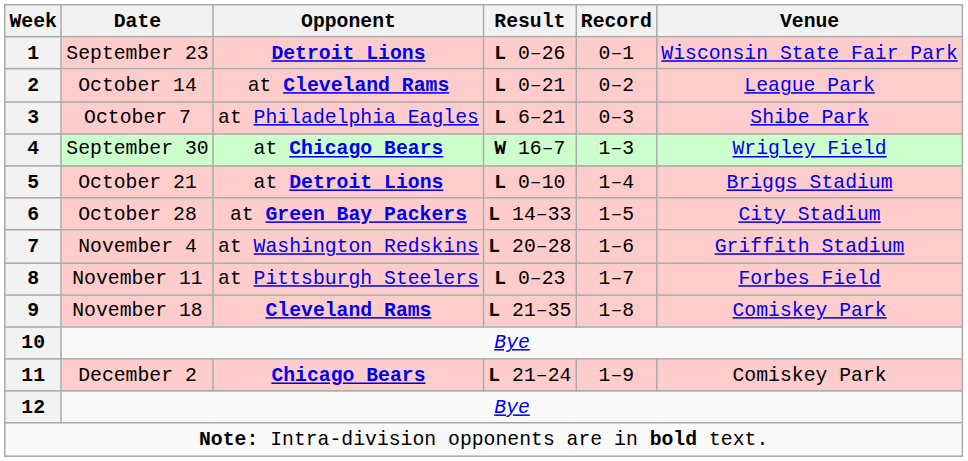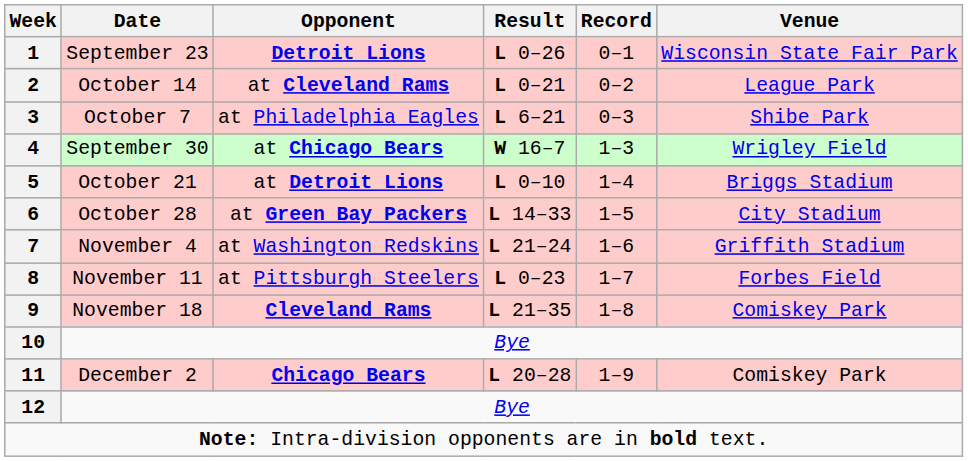(530, 246) L 20–28 -> (530, 246) L 21–24
(530, 375) L 21–24 -> (530, 375) L 20–28
